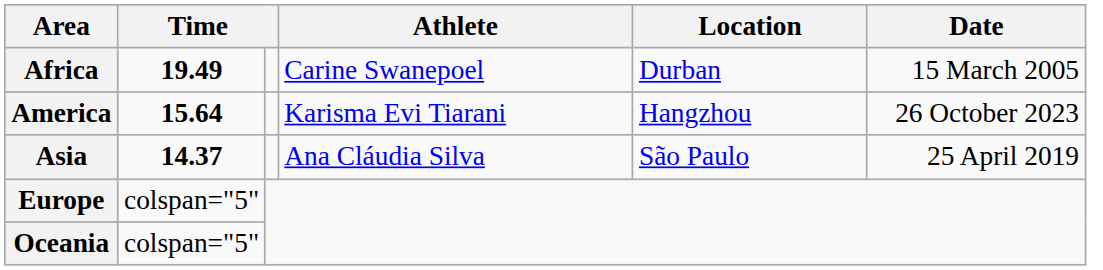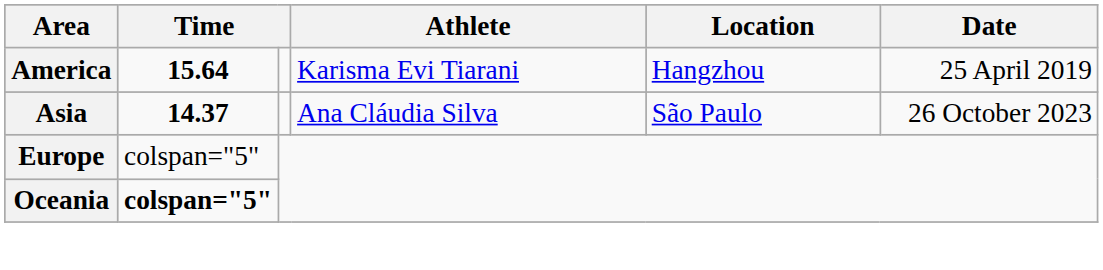- row: (61, 69)
(987, 112) 26 October 2023 -> (1016, 69) 25 April 2019
(1003, 156) 25 April 2019 -> (1000, 112) 26 October 2023
(192, 243) normal -> (198, 199) bold
